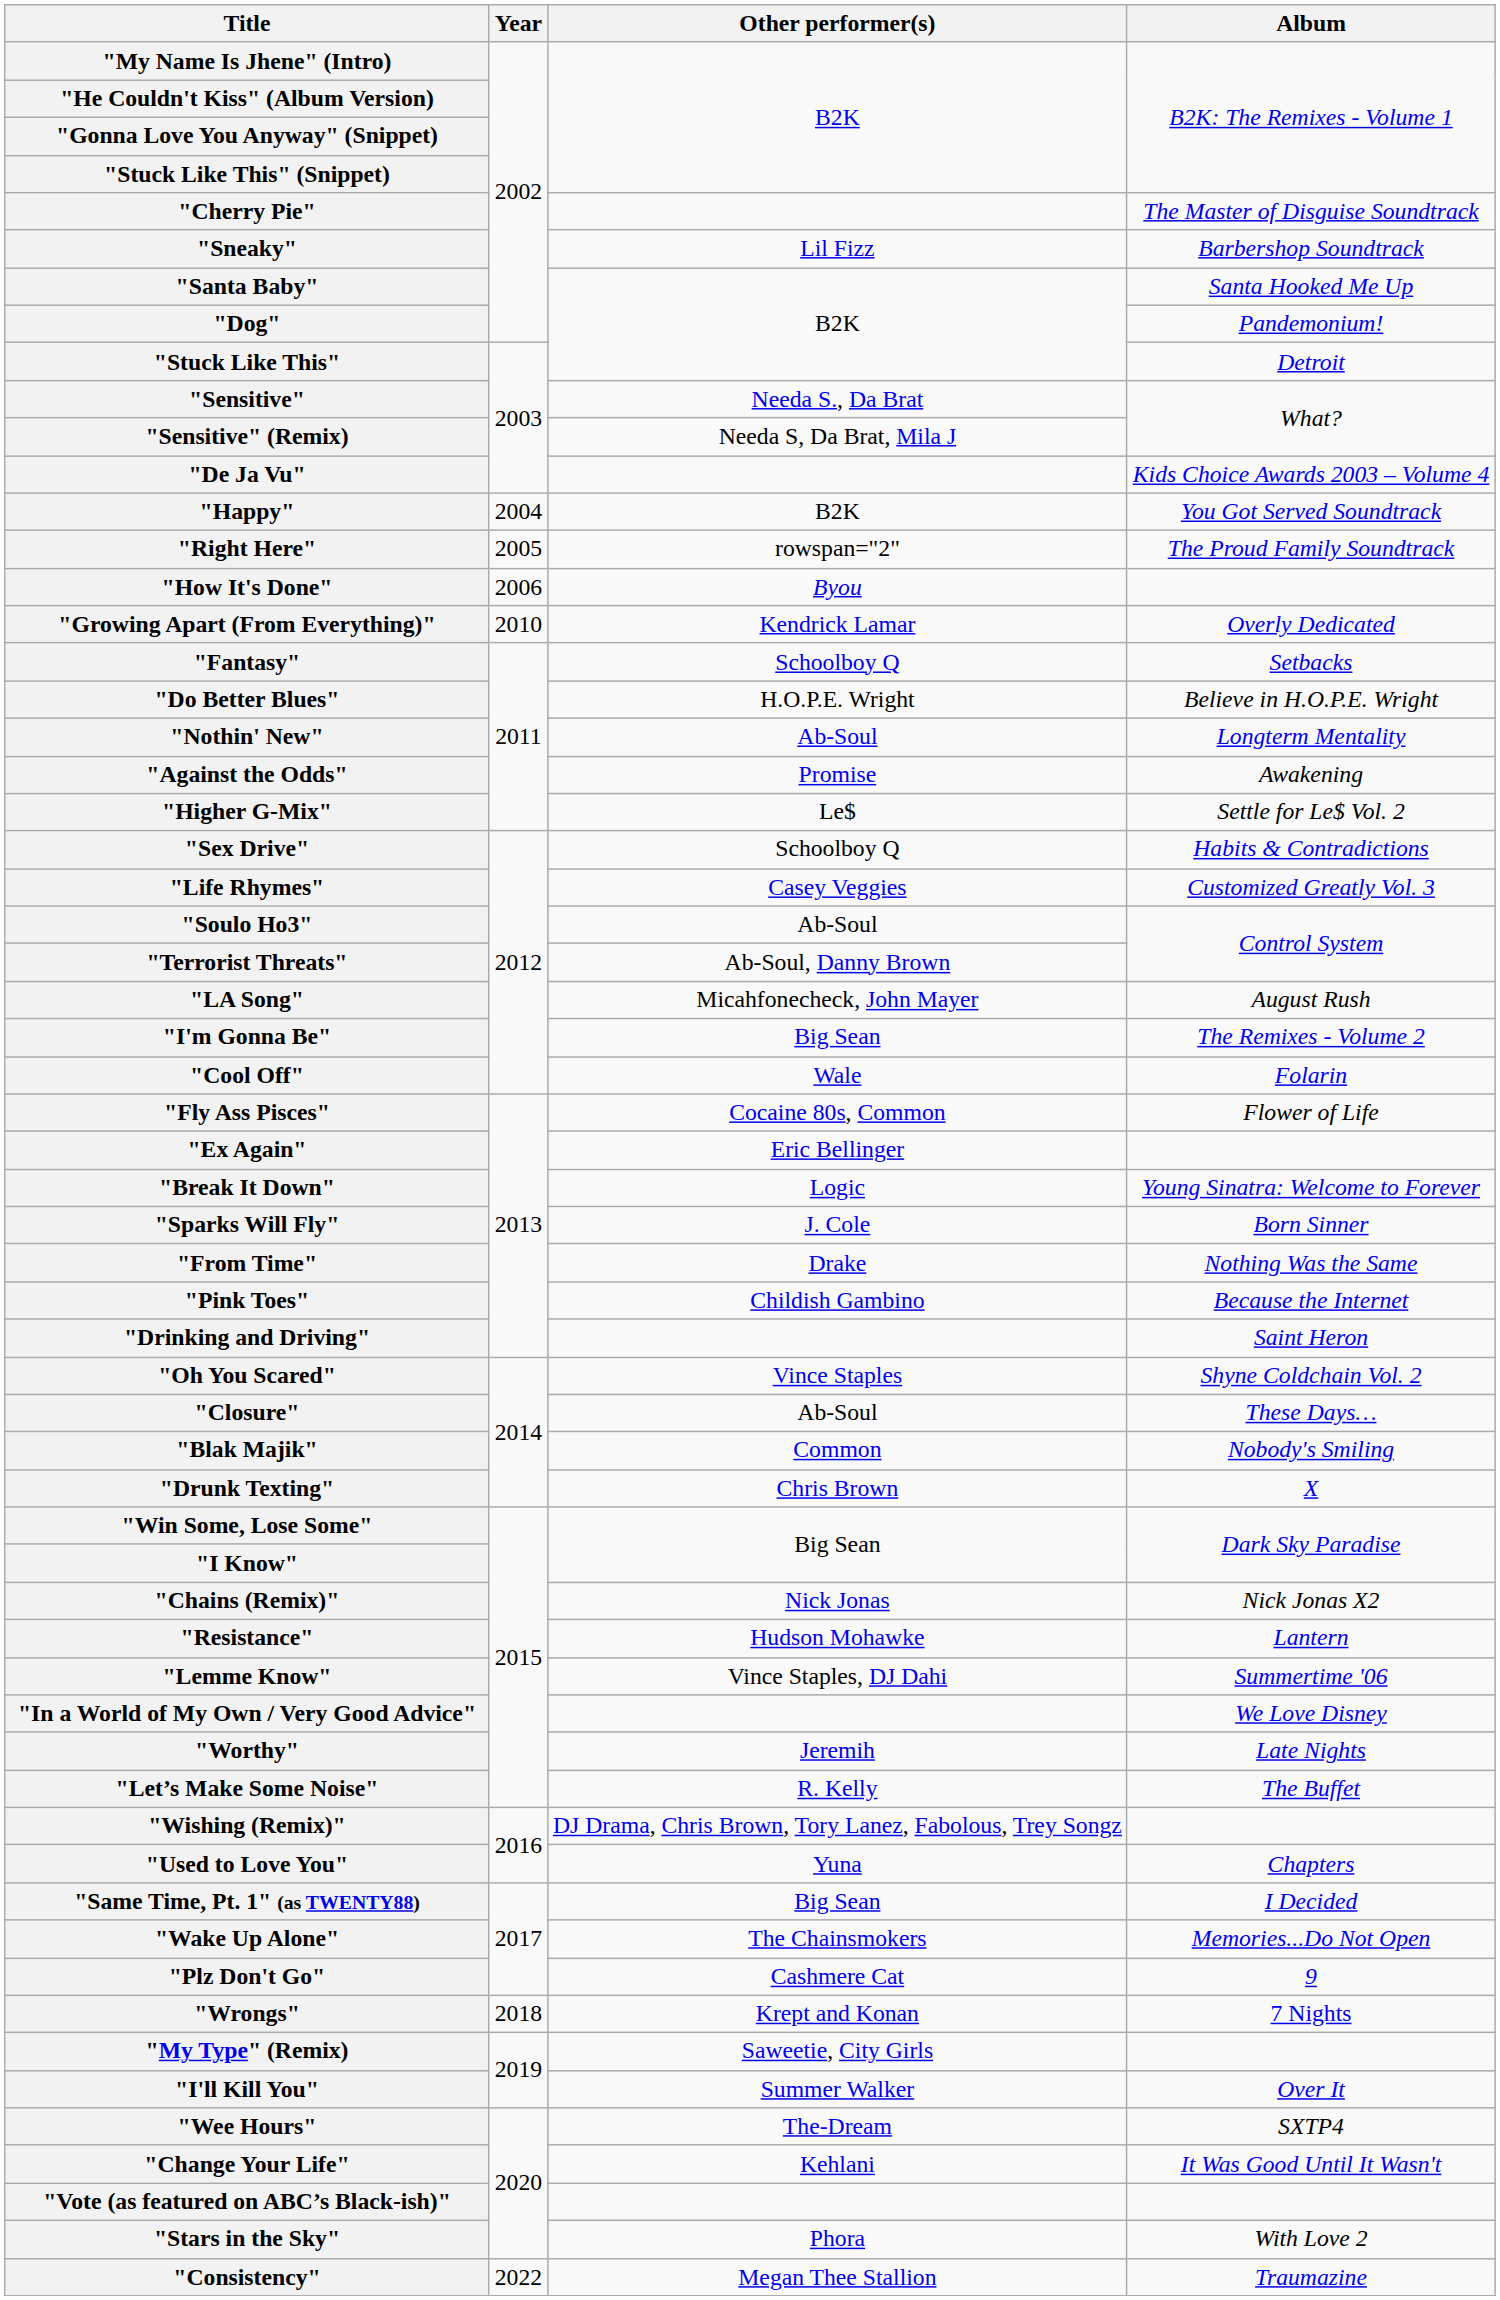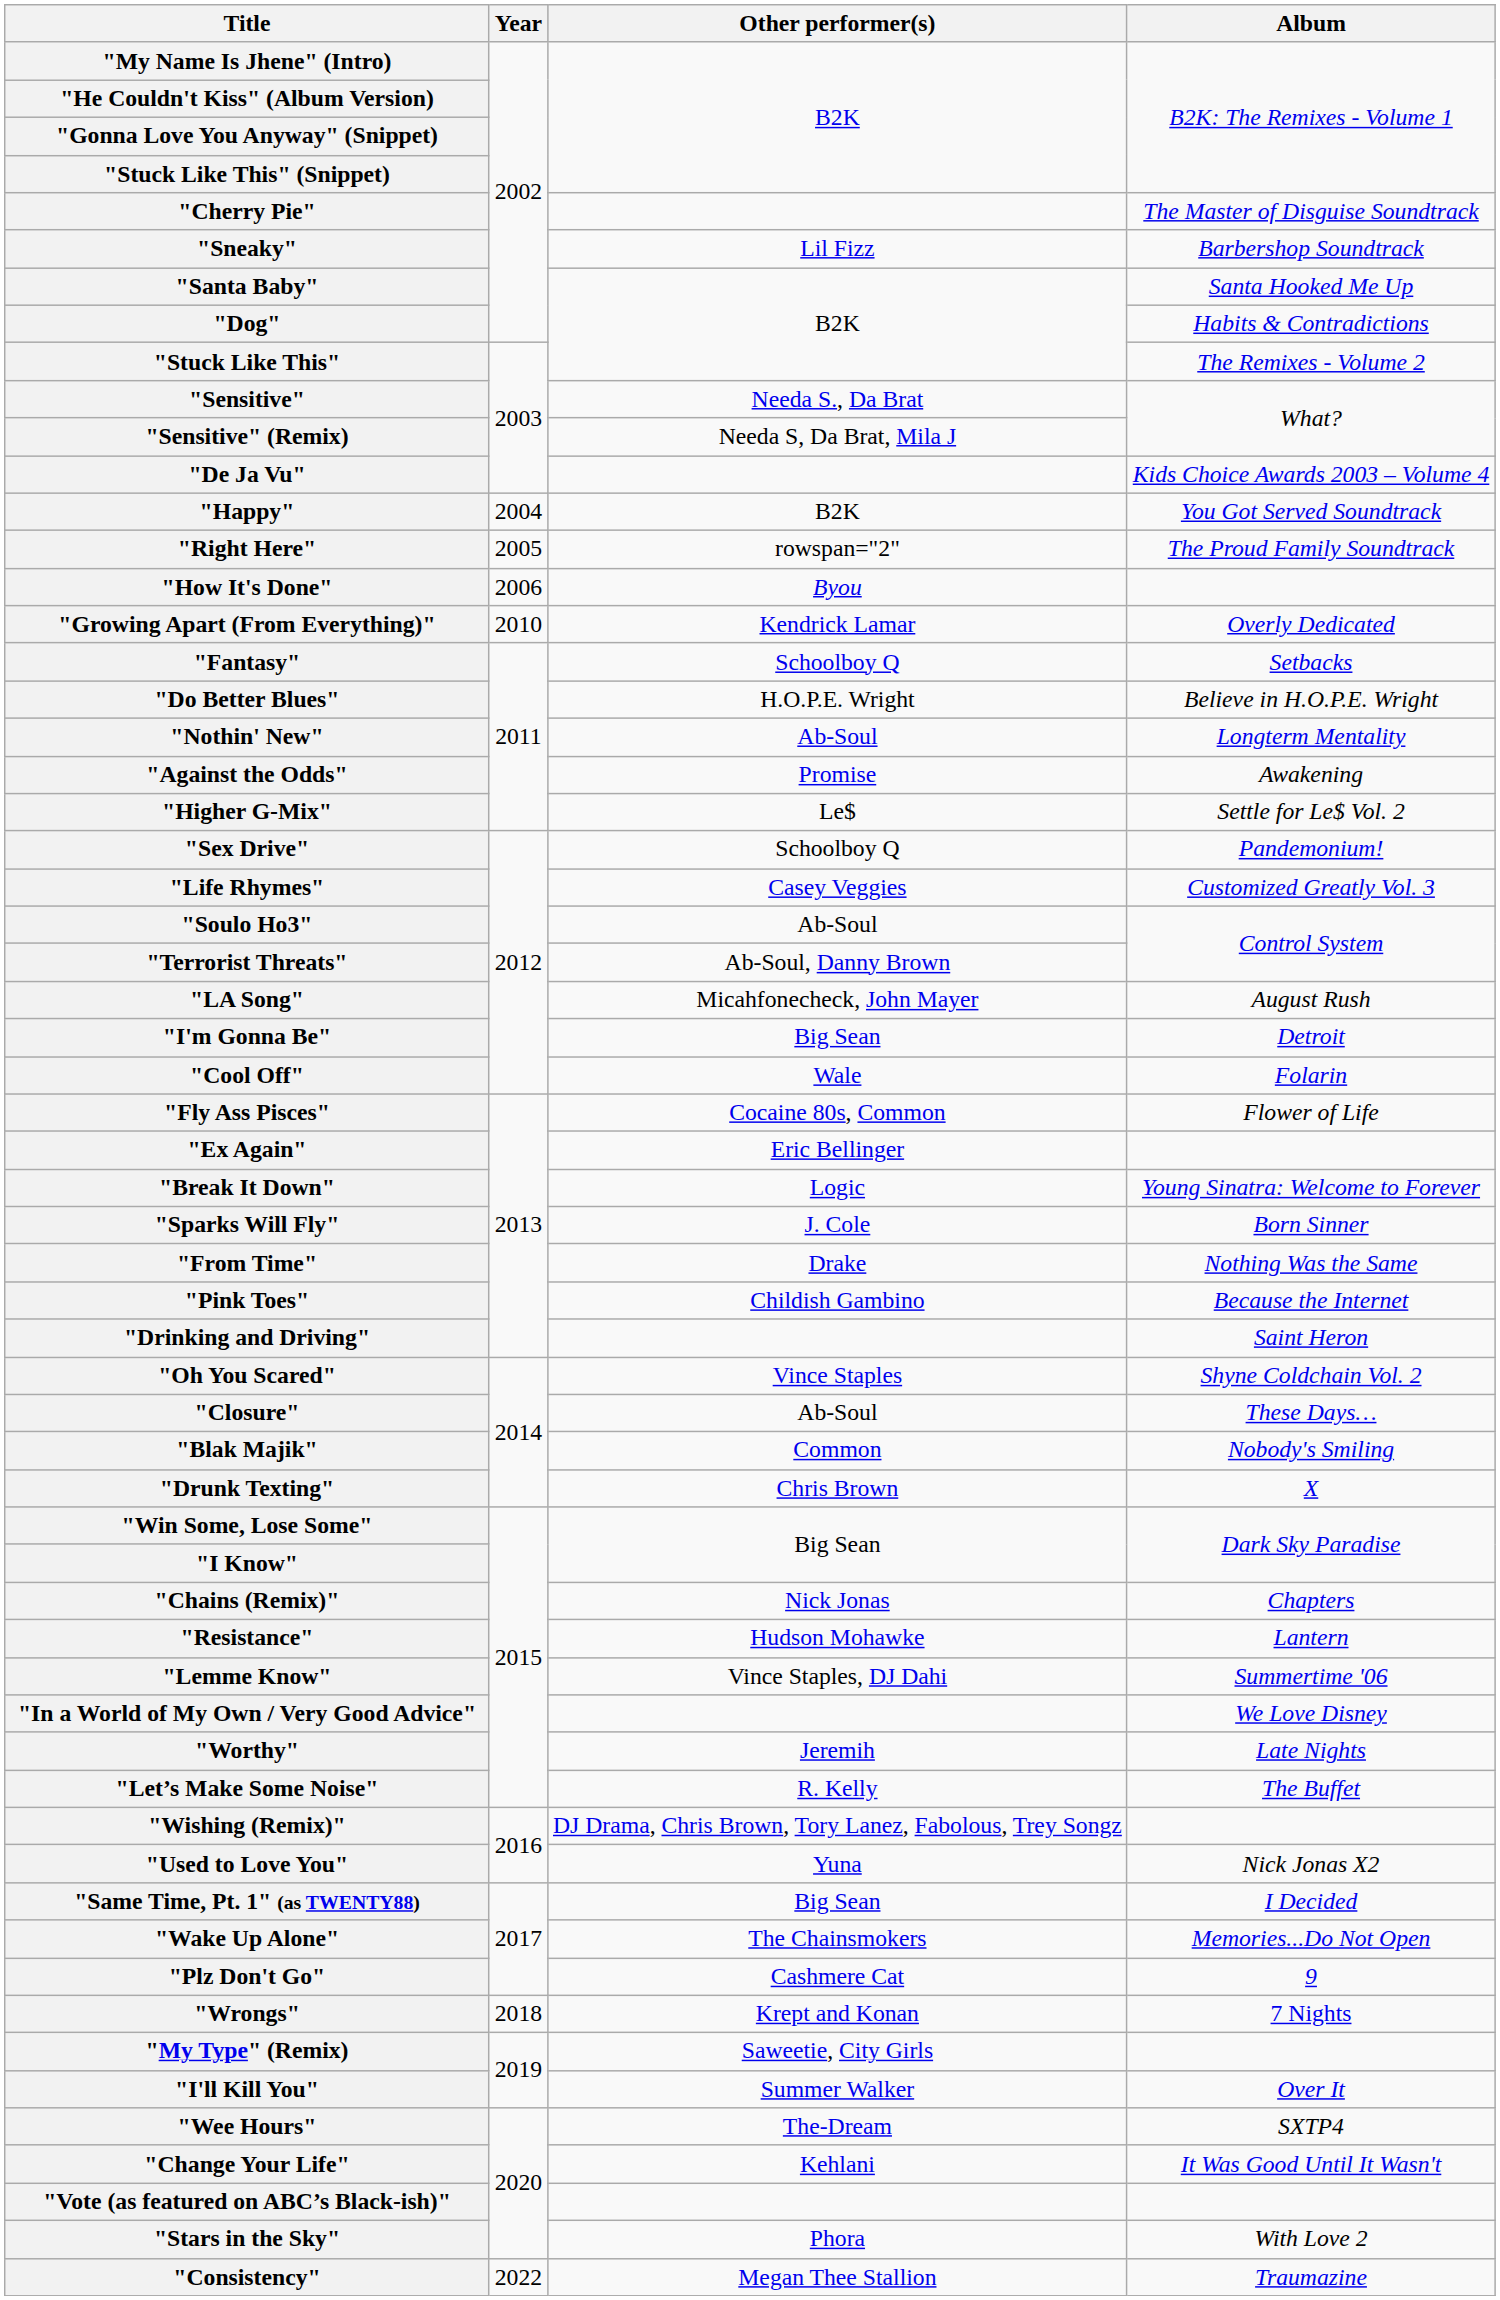(1311, 323) Pandemonium! -> (1311, 323) Habits & Contradictions
(1311, 361) Detroit -> (1311, 361) The Remixes - Volume 2
(1311, 849) Habits & Contradictions -> (1311, 849) Pandemonium!
(1311, 1037) The Remixes - Volume 2 -> (1311, 1037) Detroit
(1311, 1600) Nick Jonas X2 -> (1311, 1600) Chapters
(1311, 1863) Chapters -> (1311, 1863) Nick Jonas X2
